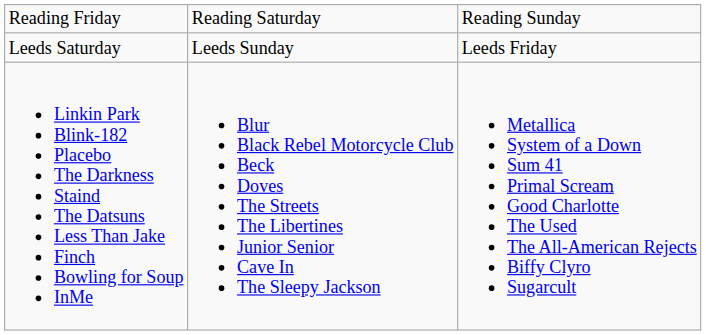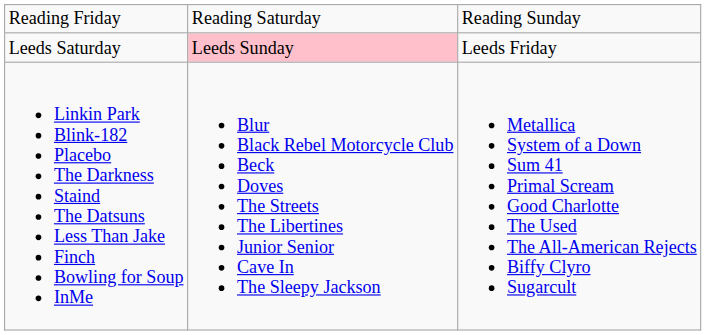(243, 47) no background -> (243, 47) pink background
